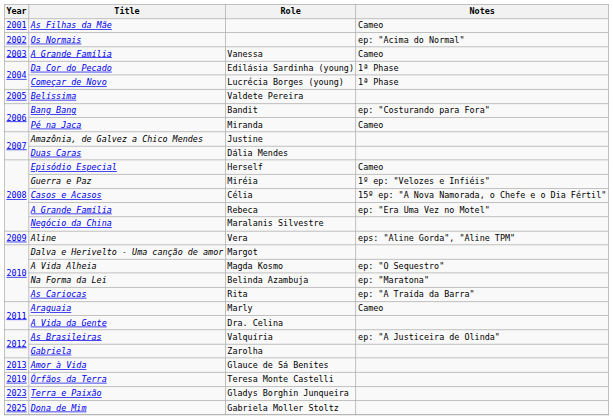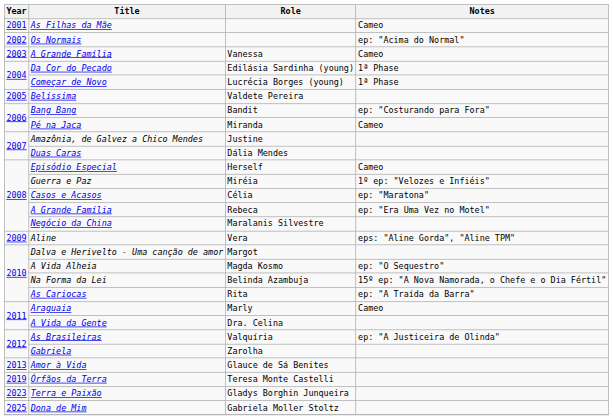(482, 195) 15º ep: "A Nova Namorada, o Chefe e o Dia Fértil" -> (394, 195) ep: "Maratona"
(394, 280) ep: "Maratona" -> (482, 280) 15º ep: "A Nova Namorada, o Chefe e o Dia Fértil"
